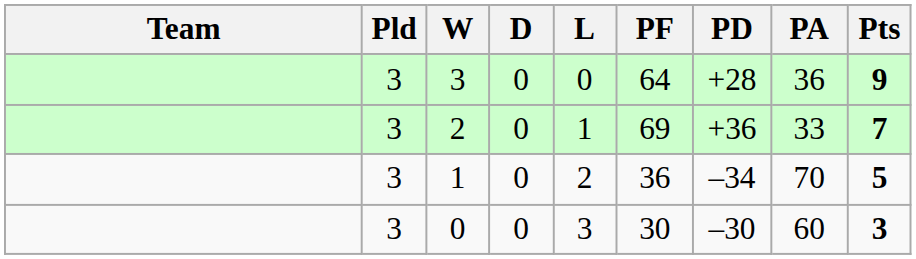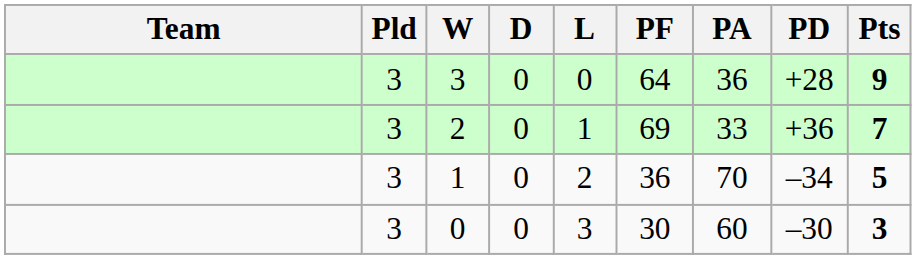columns swapped: (809, 29) <-> (732, 29)
